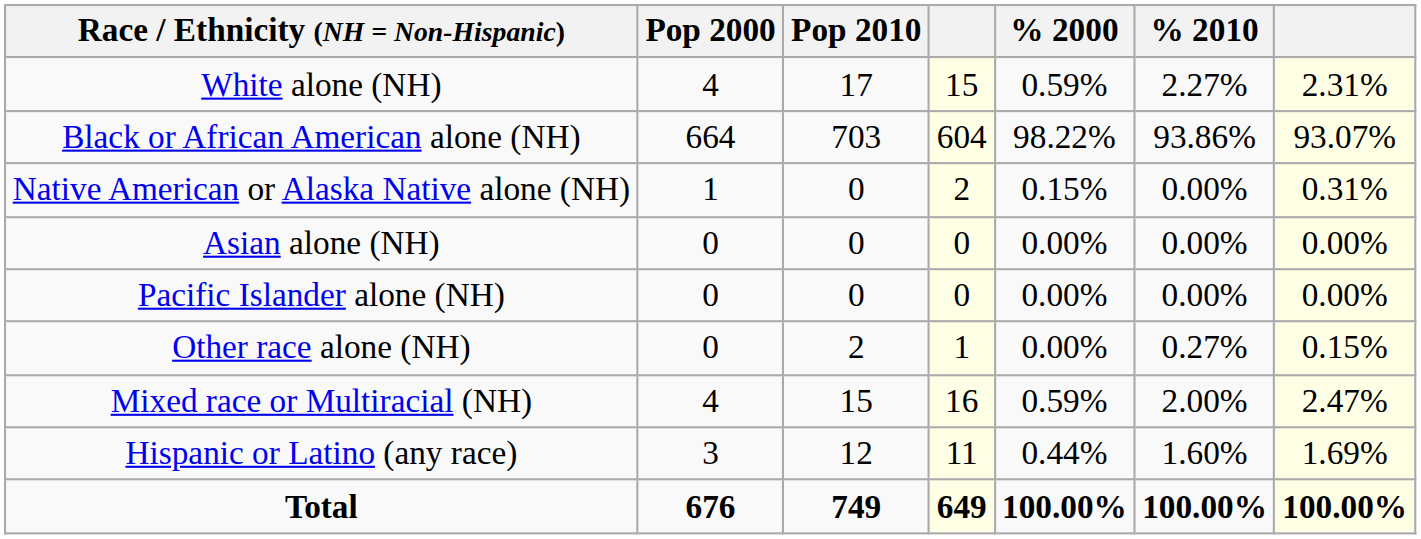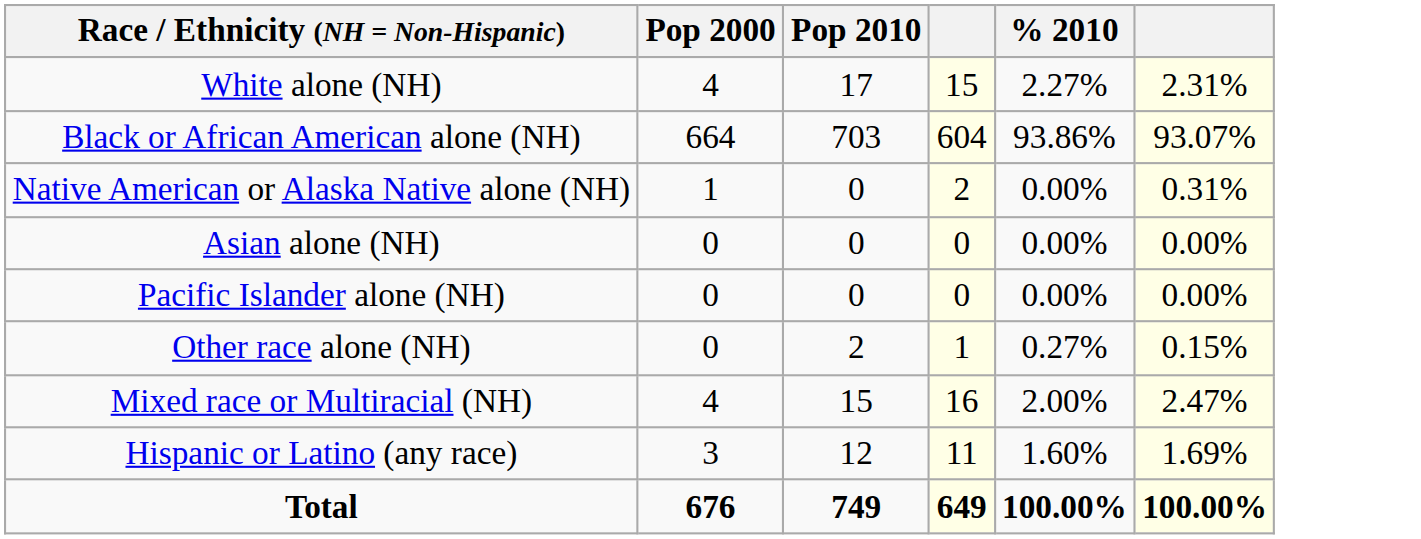- column: (1064, 30)
